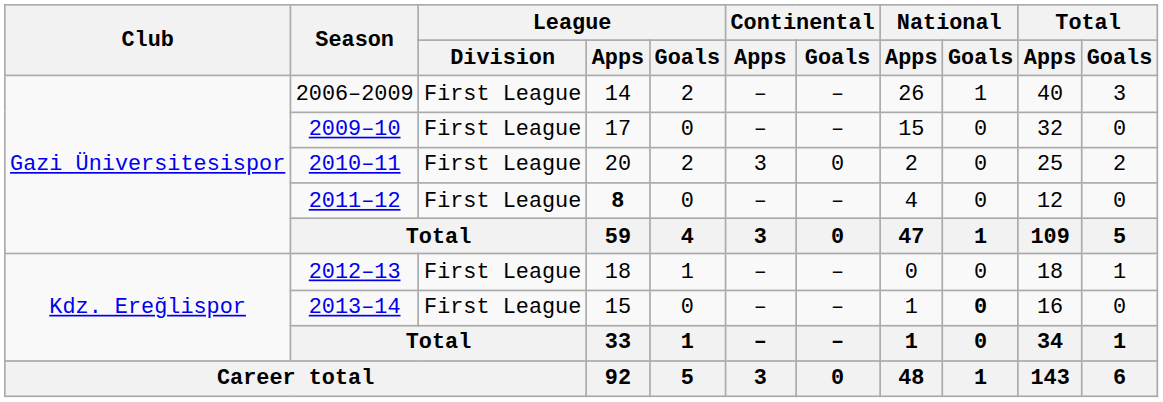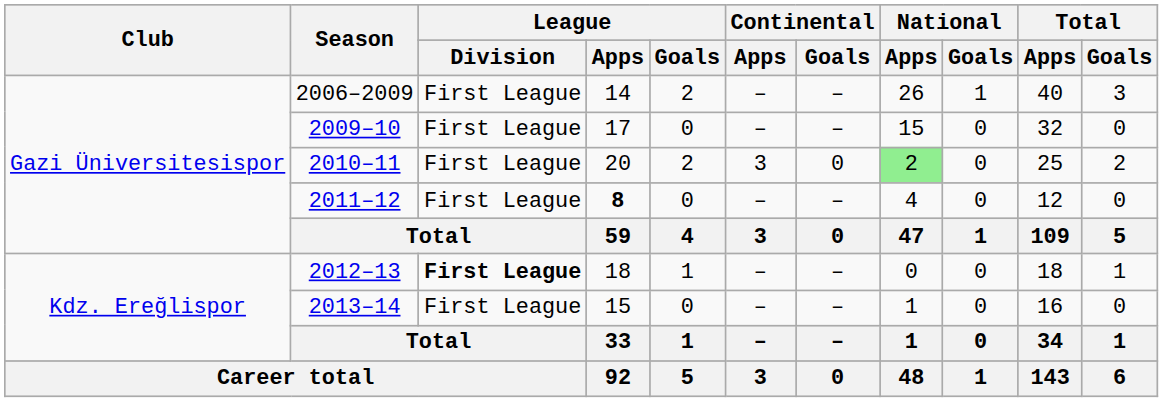(911, 165) no background -> (911, 165) lightgreen background
(503, 272) normal -> (503, 272) bold
(981, 307) bold -> (981, 307) normal
